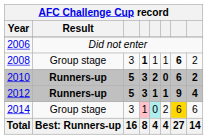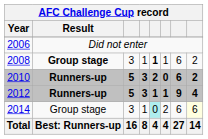(78, 61) normal -> (78, 61) bold
(145, 61) bold -> (145, 61) normal
(155, 61) normal -> (155, 61) bold
(179, 61) bold -> (179, 61) normal
(145, 110) pink background -> (145, 110) no background
(179, 110) gold background -> (179, 110) no background
(195, 110) no background -> (195, 110) lightyellow background
